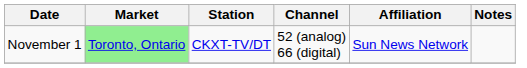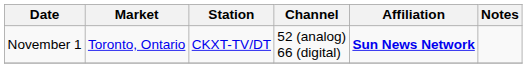(137, 44) lightgreen background -> (137, 44) no background
(410, 44) normal -> (414, 44) bold
